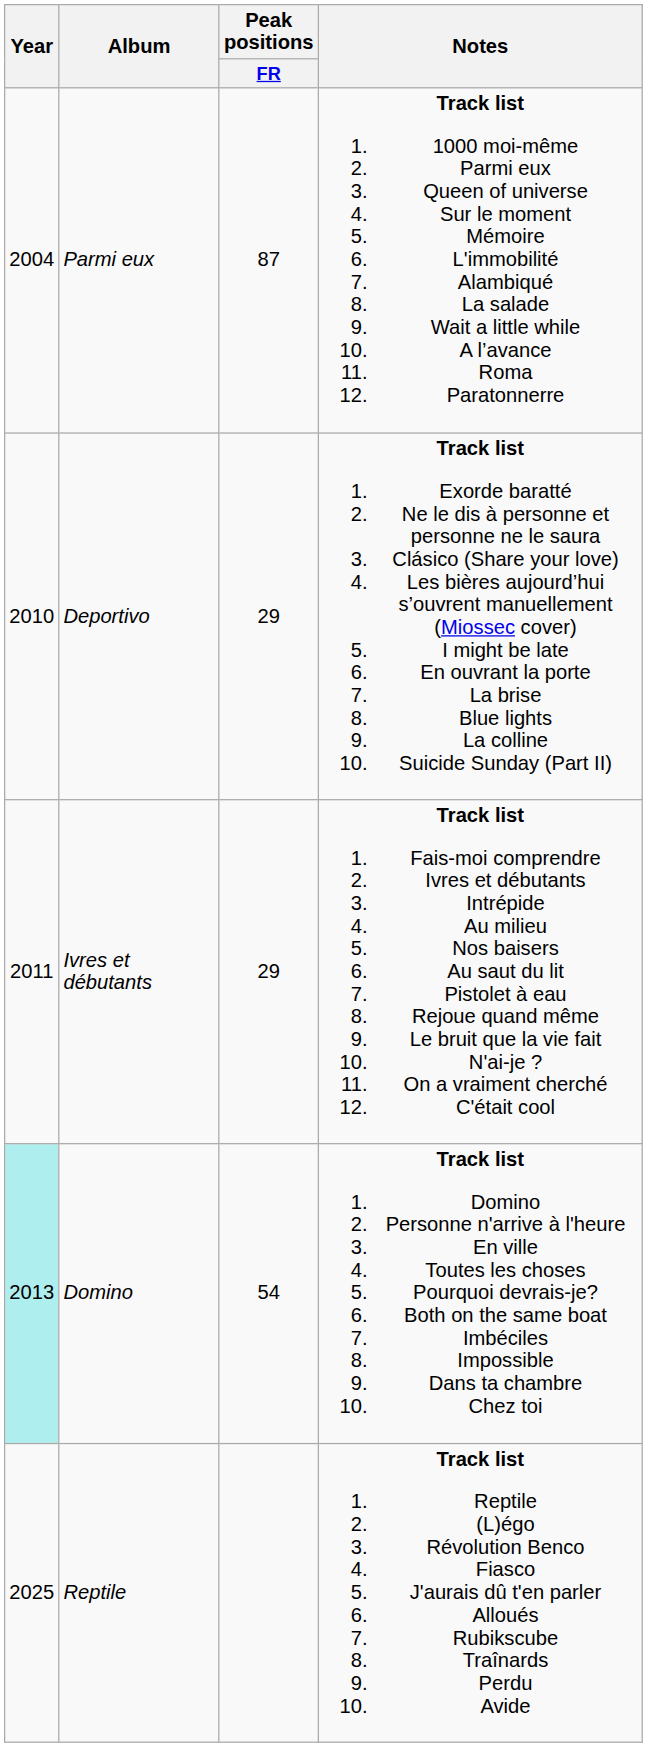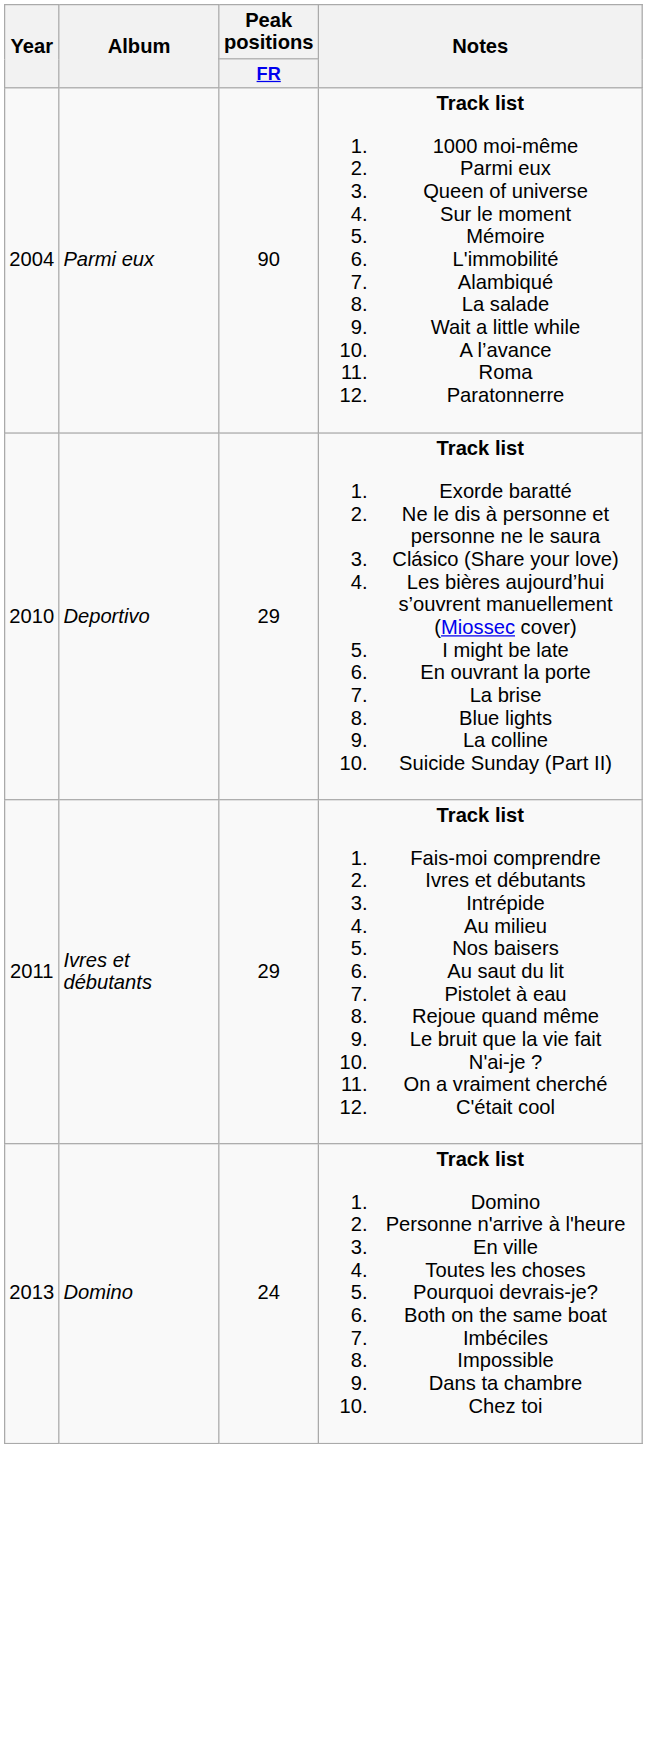(269, 260) 87 -> (269, 260) 90
(32, 1293) paleturquoise background -> (32, 1293) no background
(269, 1293) 54 -> (269, 1293) 24
- row: (95, 1592)
